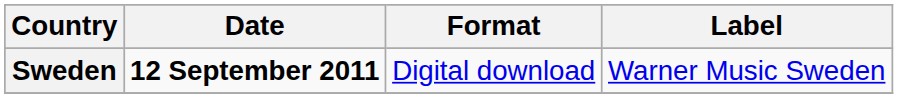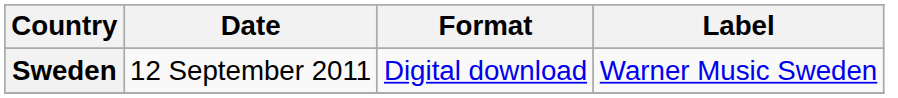(255, 70) bold -> (251, 70) normal
